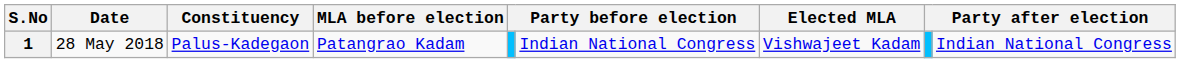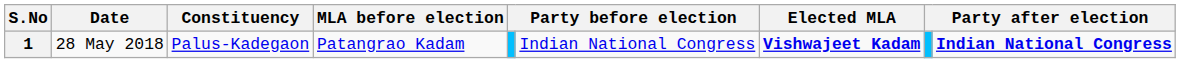(842, 45) normal -> (842, 45) bold
(1054, 45) normal -> (1054, 45) bold
